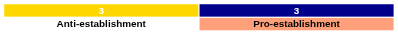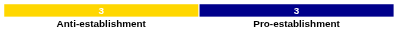(297, 24) lightsalmon background -> (297, 24) no background
